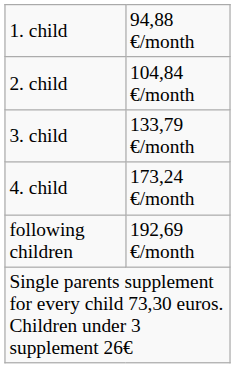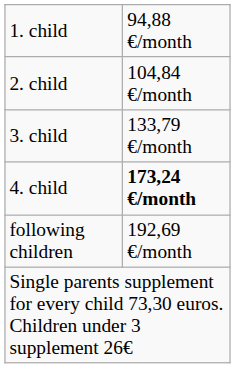(162, 188) normal -> (162, 188) bold
